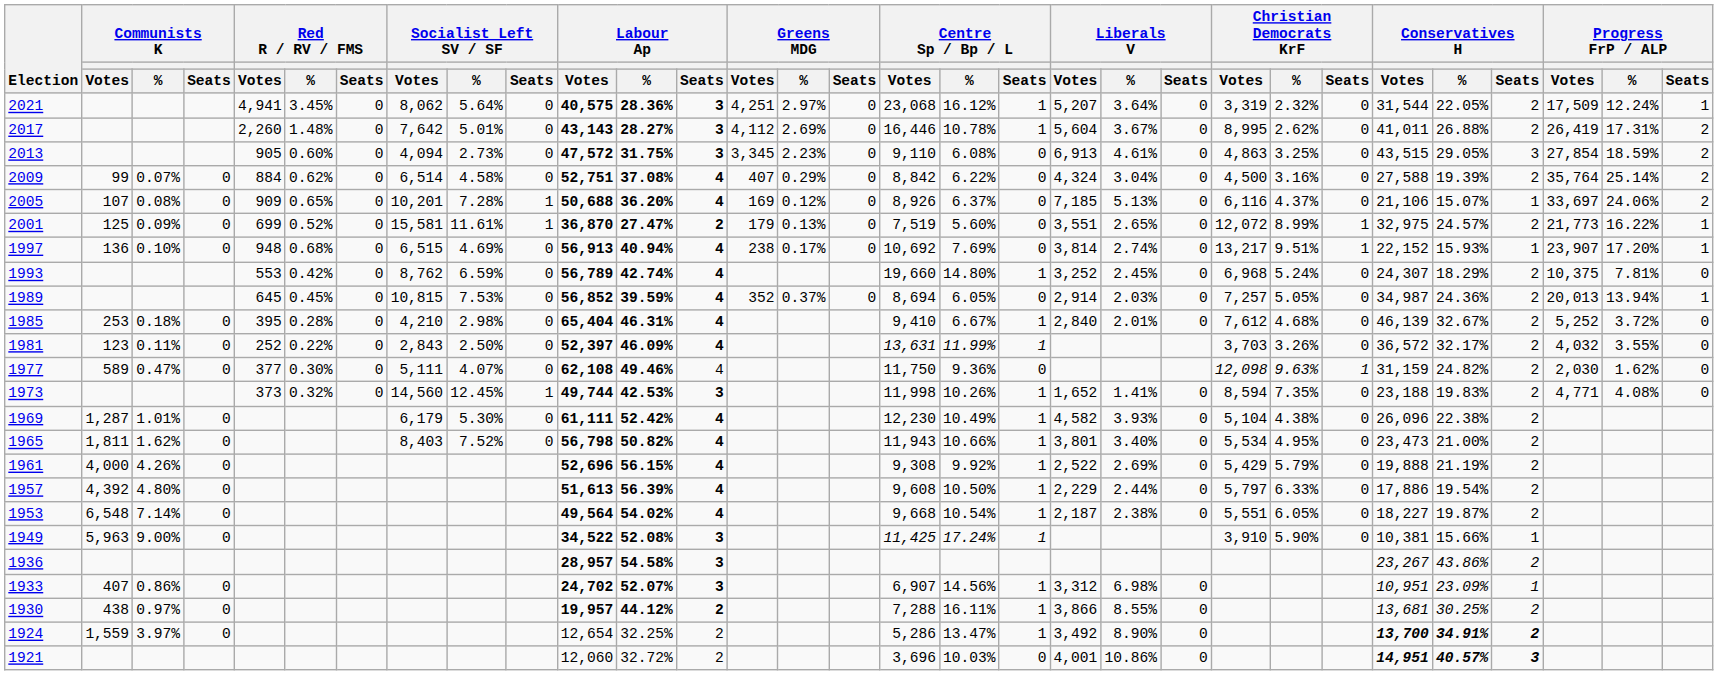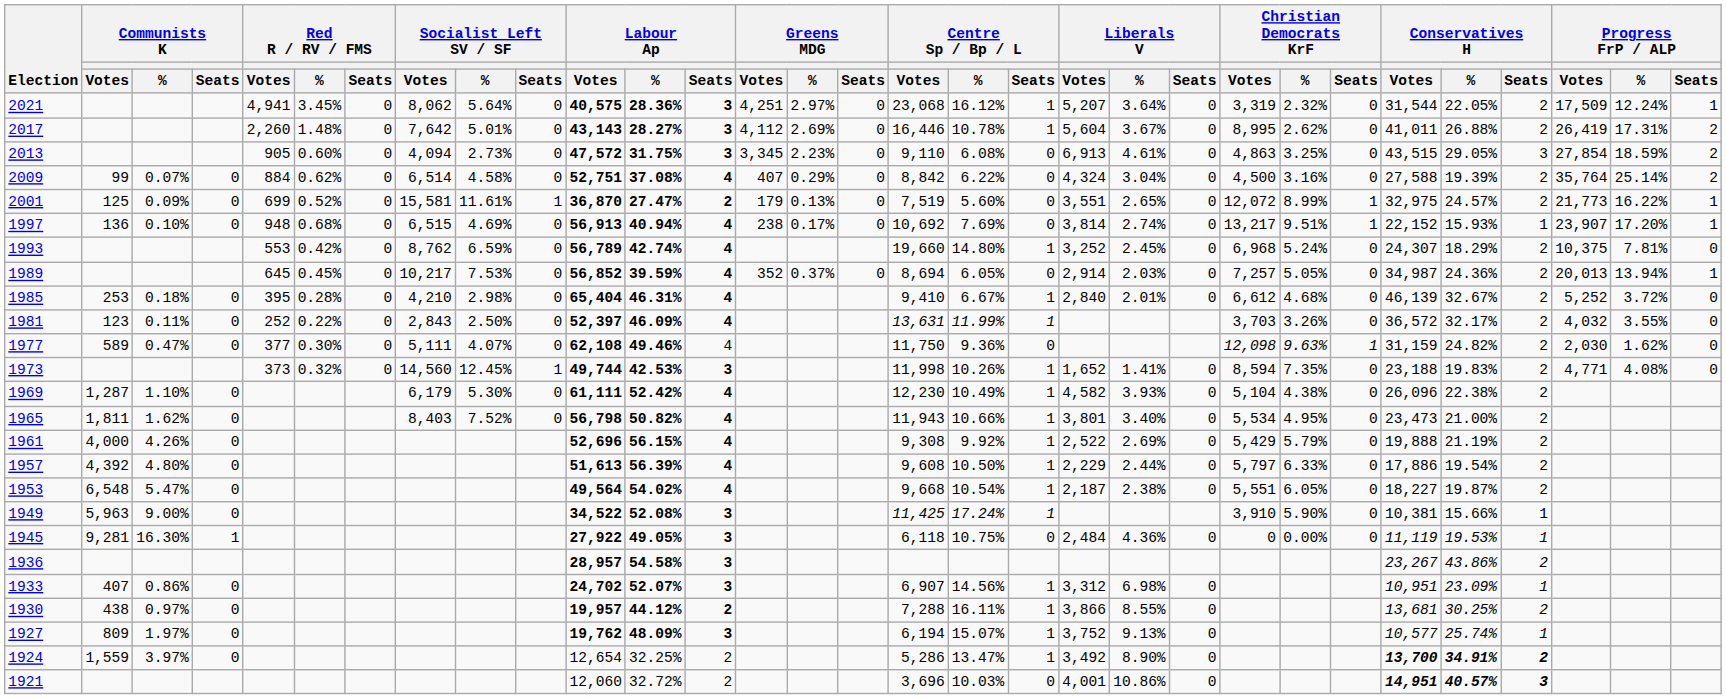- row: (26, 202)
(417, 298) 10,815 -> (426, 274) 10,217
(1246, 322) 7,612 -> (1254, 298) 6,612
(158, 418) 1.01% -> (167, 394) 1.10%
(158, 514) 7.14% -> (167, 490) 5.47%
+ row: (26, 538)
+ row: (26, 634)
